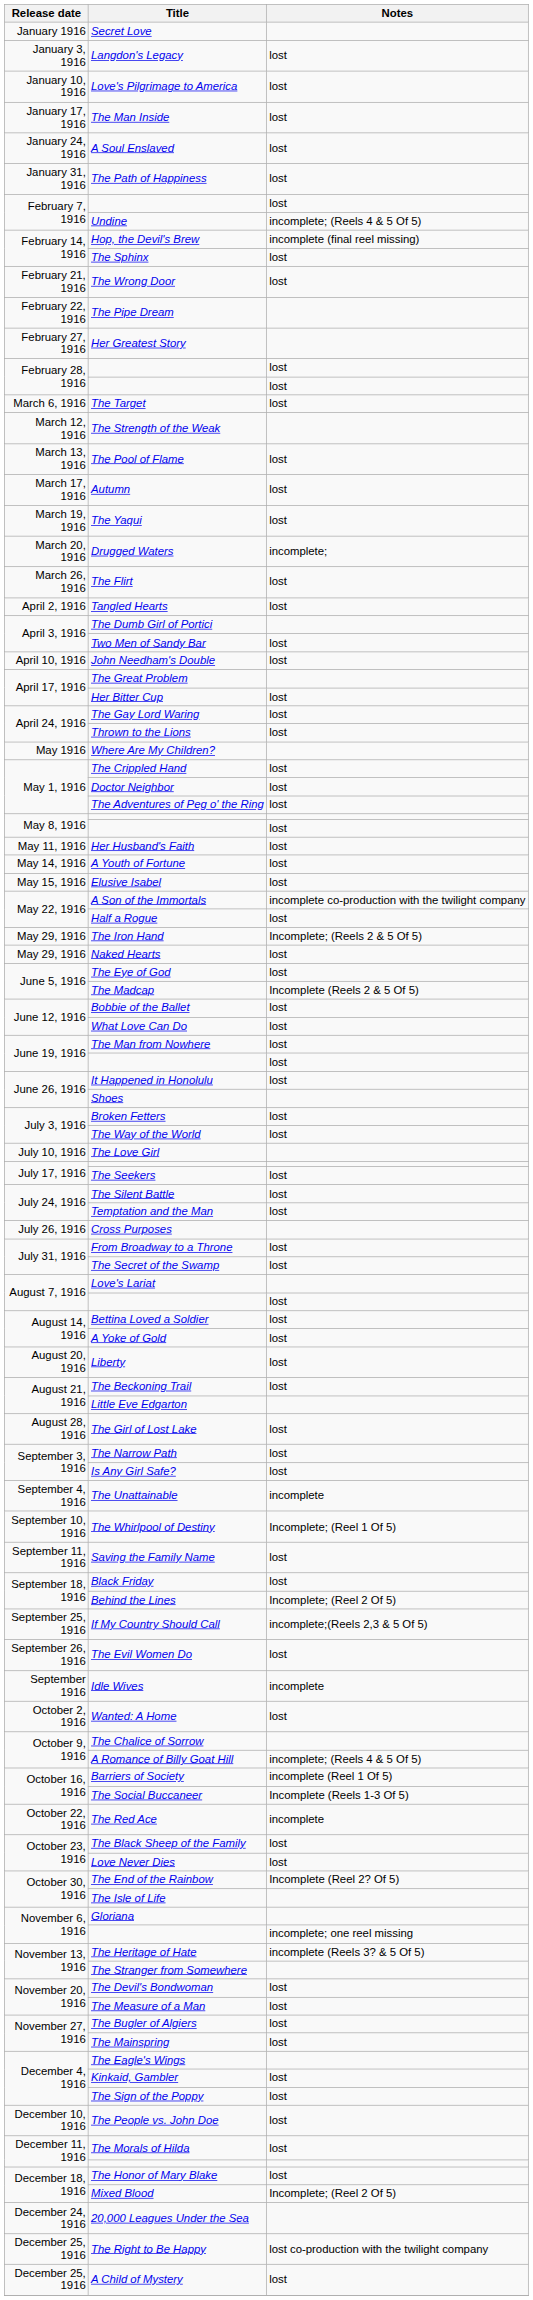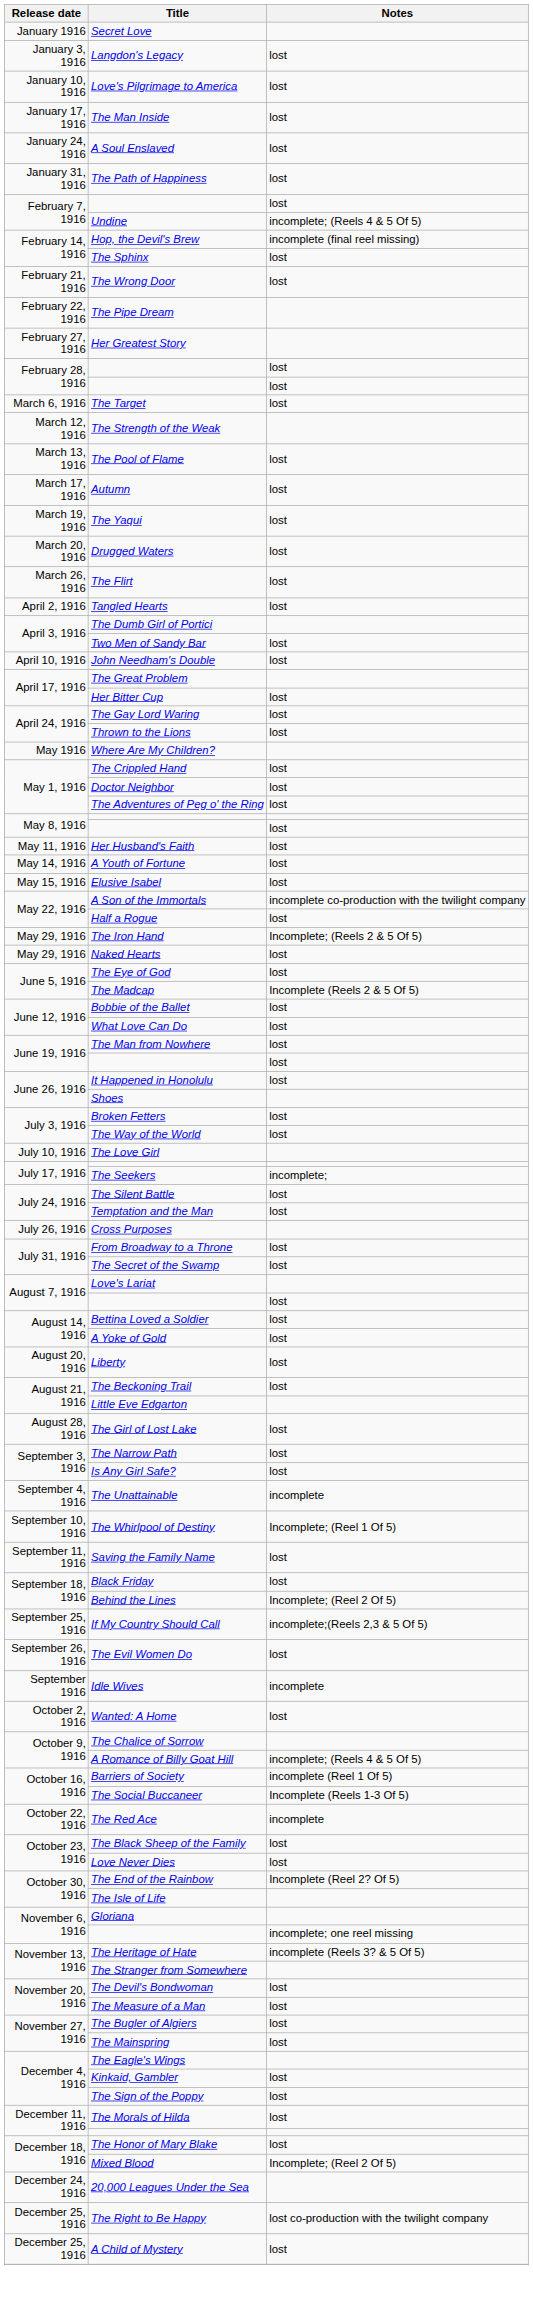(298, 551) incomplete; -> (278, 551) lost
(278, 1175) lost -> (298, 1175) incomplete;
- row: (50, 2120)
